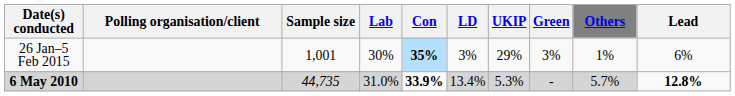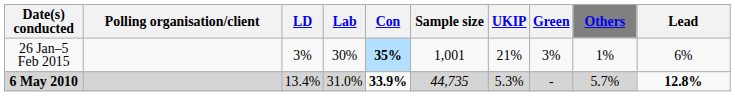columns swapped: (321, 22) <-> (468, 22)
(509, 55) 29% -> (509, 55) 21%
